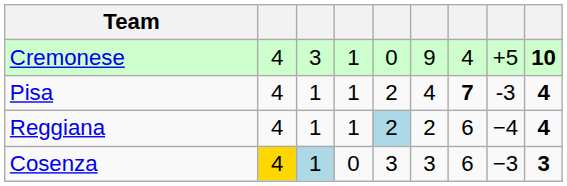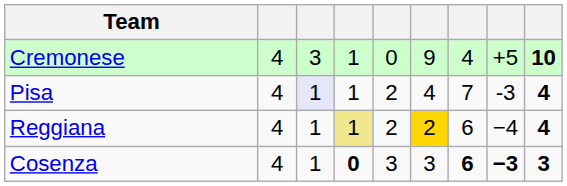(315, 92) no background -> (315, 92) lavender background
(467, 92) bold -> (467, 92) normal
(353, 127) no background -> (353, 127) khaki background
(391, 127) lightblue background -> (391, 127) no background
(429, 127) no background -> (429, 127) gold background
(277, 163) gold background -> (277, 163) no background
(315, 163) lightblue background -> (315, 163) no background
(353, 163) normal -> (353, 163) bold
(467, 163) normal -> (467, 163) bold
(506, 163) normal -> (506, 163) bold
